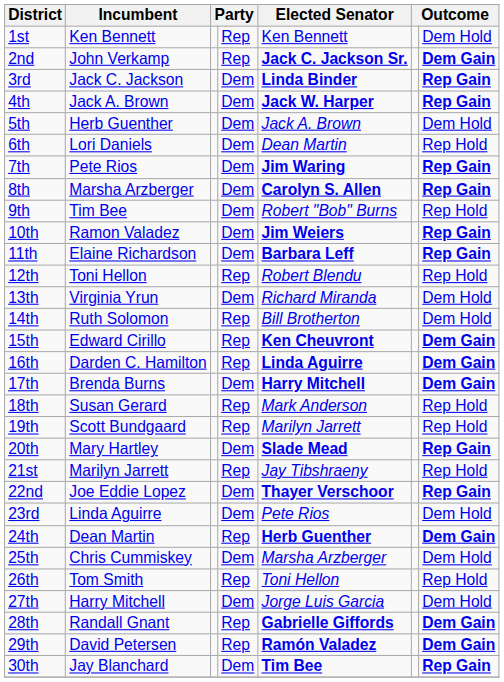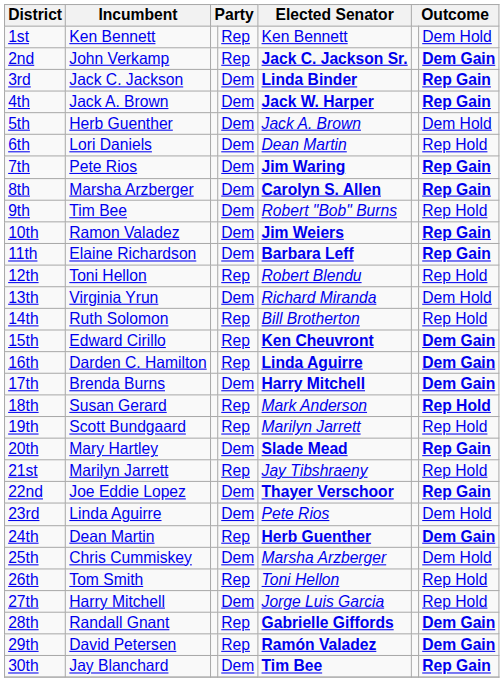(457, 319) Dem Hold -> (455, 319) Rep Hold
(455, 406) normal -> (457, 406) bold
(457, 601) Dem Hold -> (455, 601) Rep Hold
